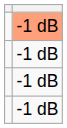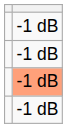(37, 26) lightsalmon background -> (37, 26) no background
(37, 81) no background -> (37, 81) lightsalmon background
